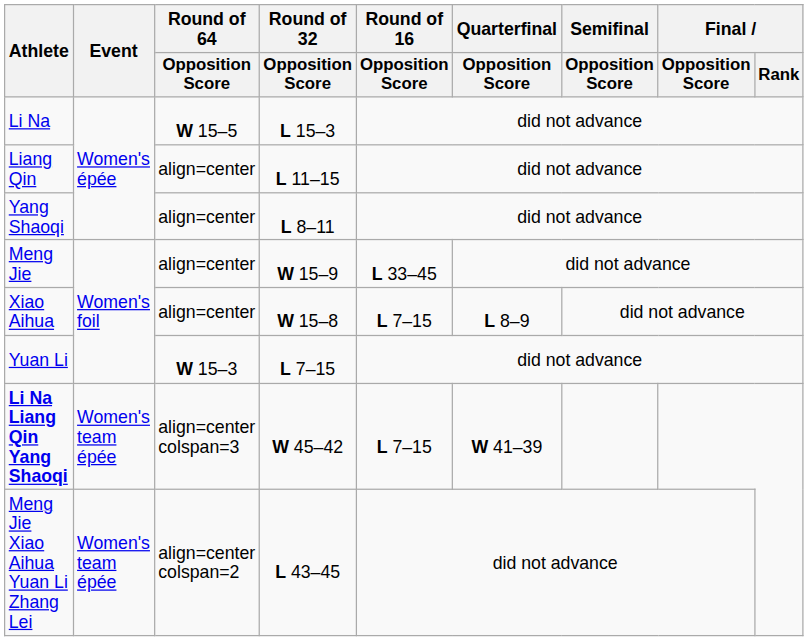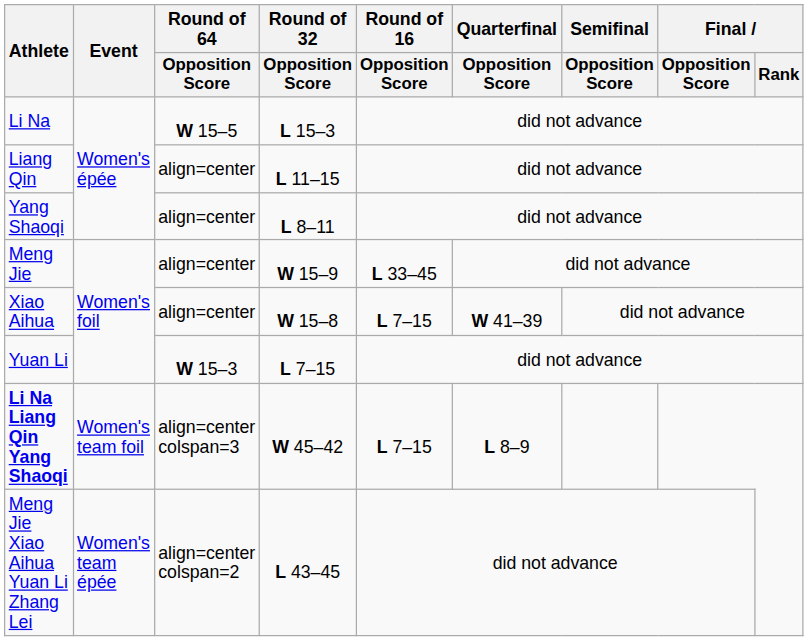(507, 322) L 8–9 -> (507, 322) W 41–39
(114, 437) Women's team épée -> (114, 437) Women's team foil
(507, 447) W 41–39 -> (507, 447) L 8–9
